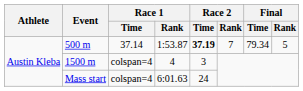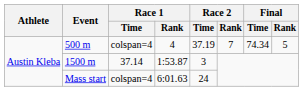(131, 45) 37.14 -> (131, 45) colspan=4
(172, 45) 1:53.87 -> (172, 45) 4
(204, 45) bold -> (204, 45) normal
(258, 45) 79.34 -> (258, 45) 74.34
(131, 62) colspan=4 -> (131, 62) 37.14
(172, 62) 4 -> (172, 62) 1:53.87
